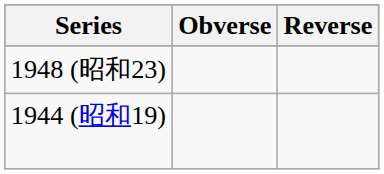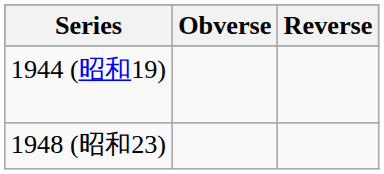rows swapped: (88, 115) <-> (88, 68)
